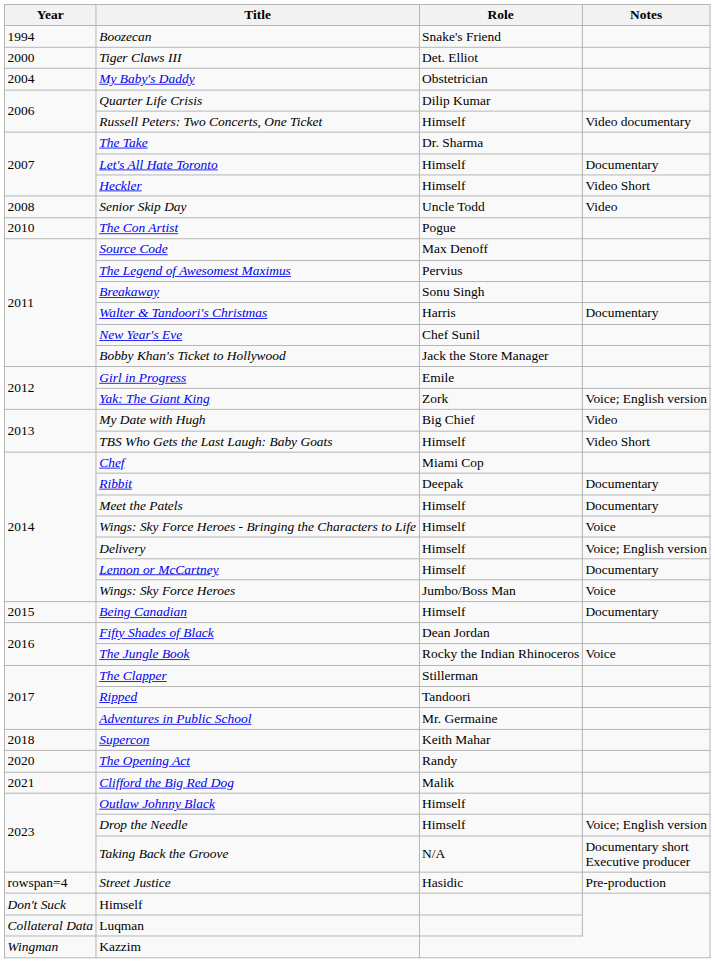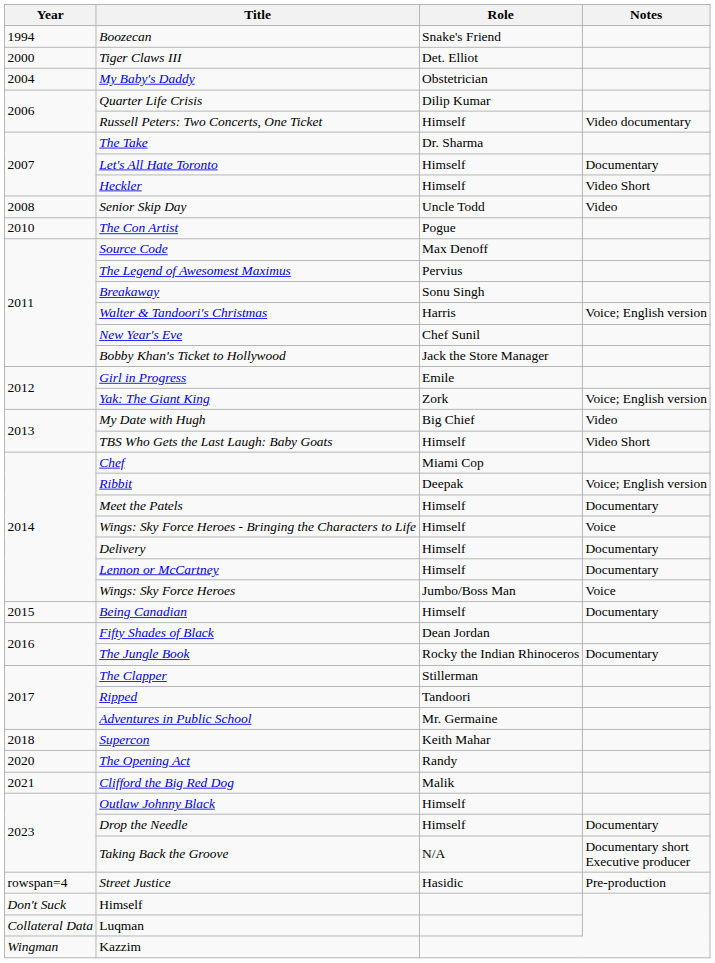(622, 313) Documentary -> (646, 313) Voice; English version
(622, 484) Documentary -> (646, 484) Voice; English version
(646, 548) Voice; English version -> (622, 548) Documentary
(601, 654) Voice -> (622, 654) Documentary
(646, 825) Voice; English version -> (622, 825) Documentary
